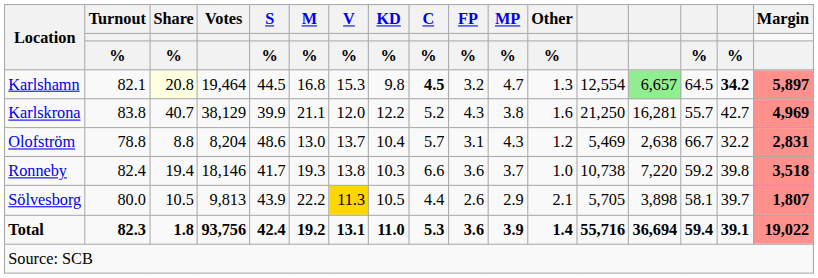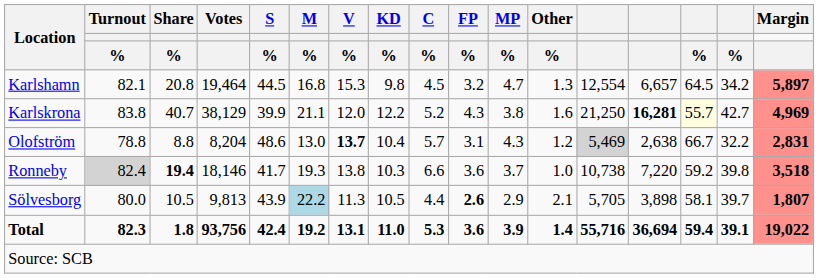(180, 84) lightyellow background -> (180, 84) no background
(434, 84) bold -> (434, 84) normal
(659, 84) lightgreen background -> (659, 84) no background
(735, 84) bold -> (735, 84) normal
(655, 113) normal -> (655, 113) bold
(699, 113) no background -> (699, 113) lightyellow background
(351, 142) normal -> (351, 142) bold
(607, 142) no background -> (607, 142) lightgrey background
(132, 171) no background -> (132, 171) lightgrey background
(180, 171) normal -> (180, 171) bold
(311, 200) no background -> (311, 200) lightblue background
(351, 200) gold background -> (351, 200) no background
(474, 200) normal -> (474, 200) bold
